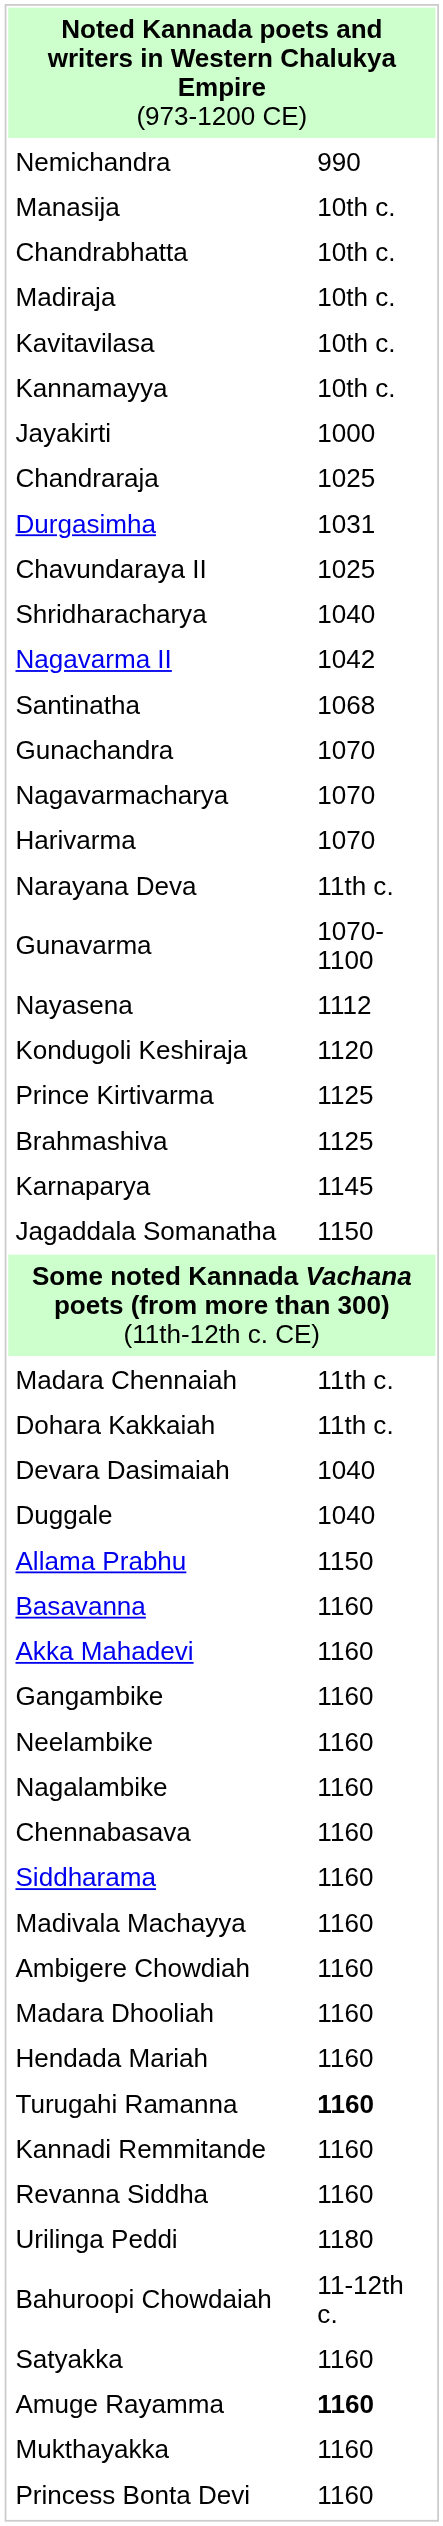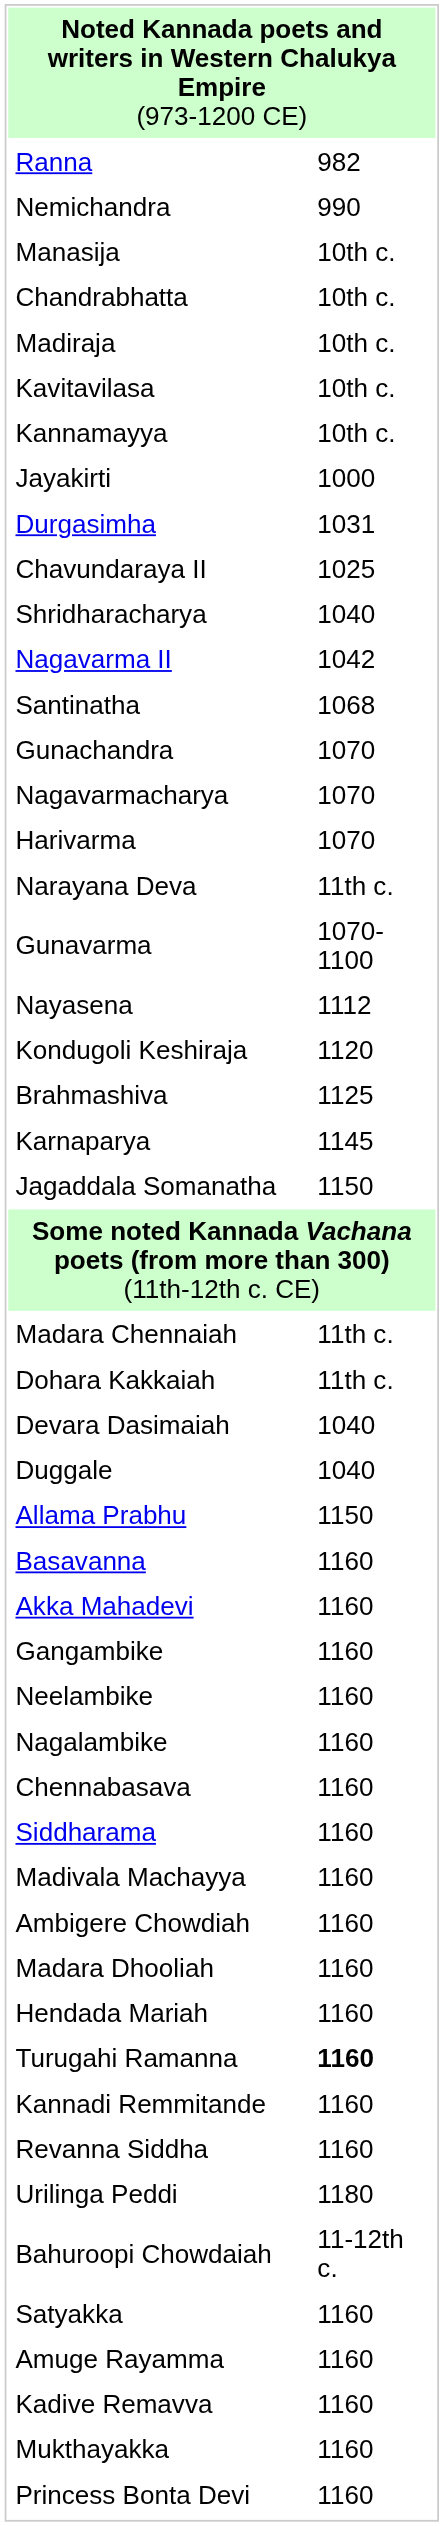+ row: (54, 161)
- row: (87, 478)
- row: (115, 1095)
(346, 2404) bold -> (345, 2359) normal
+ row: (114, 2404)
